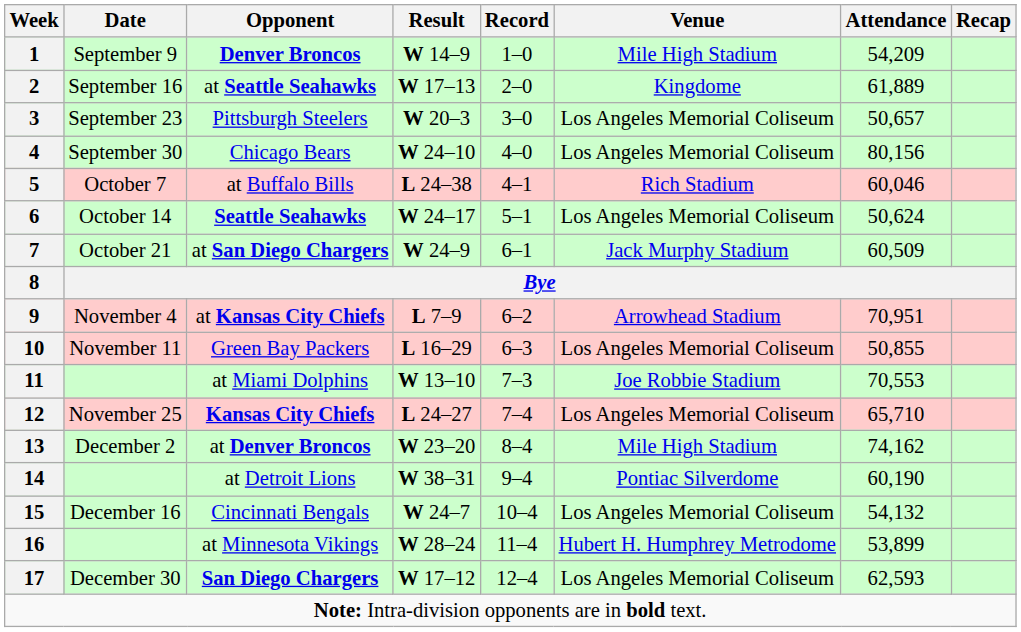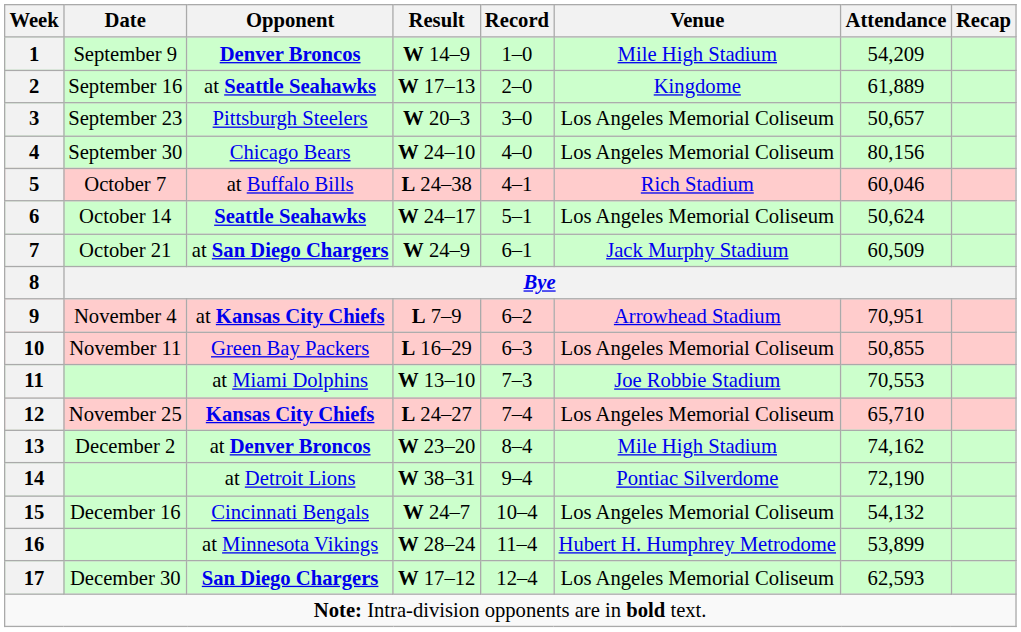(896, 479) 60,190 -> (896, 479) 72,190
